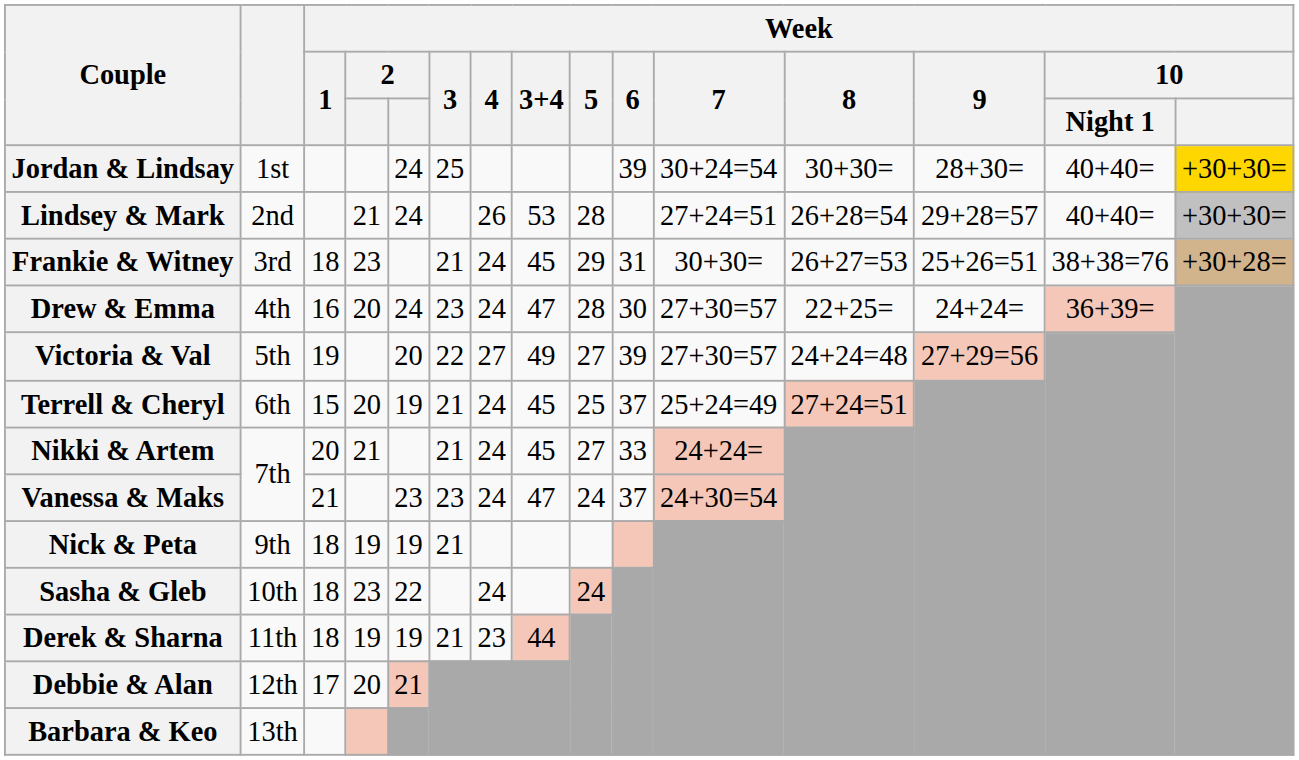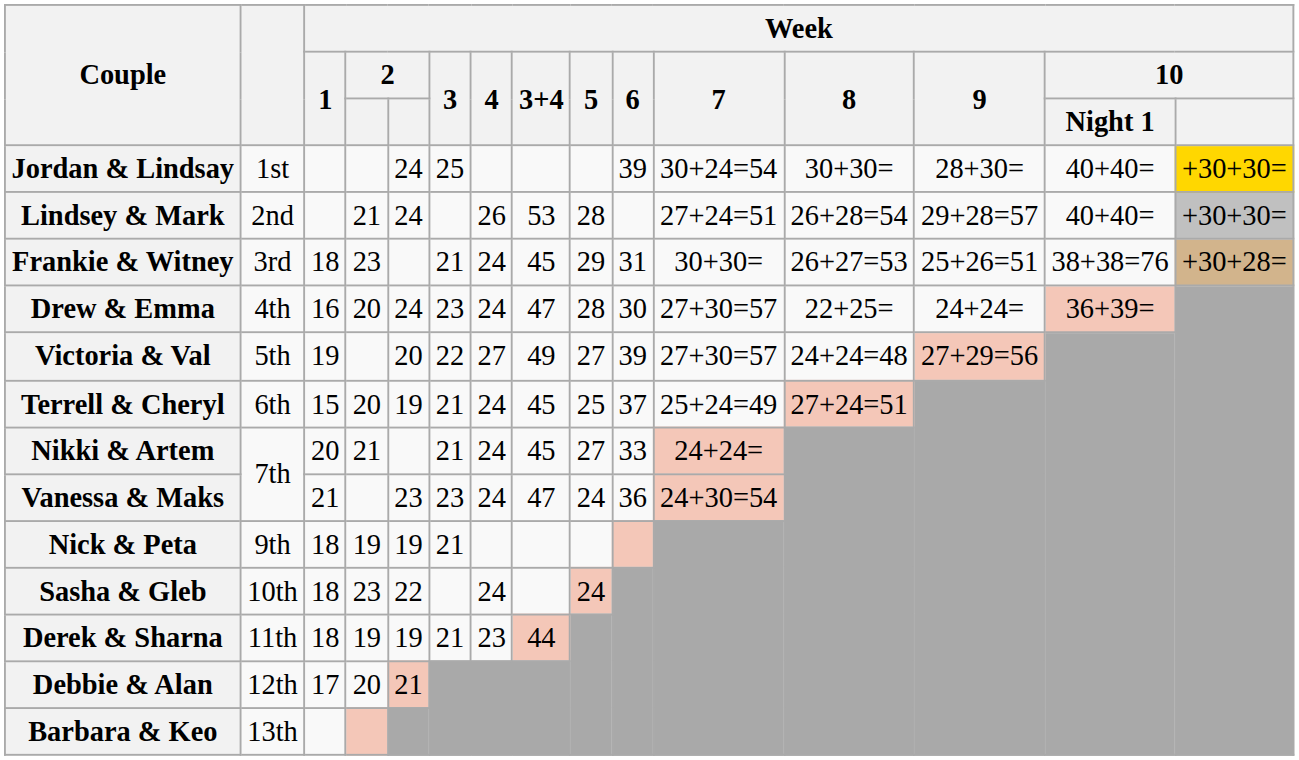(633, 496) 37 -> (633, 496) 36
